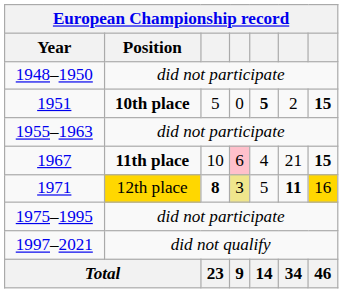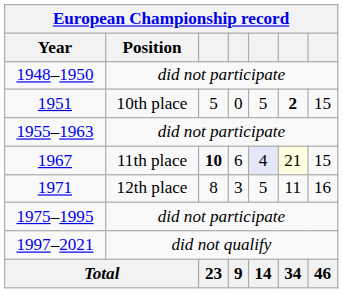(152, 103) bold -> (152, 103) normal
(264, 103) bold -> (263, 103) normal
(293, 103) normal -> (293, 103) bold
(323, 103) bold -> (323, 103) normal
(152, 160) bold -> (152, 160) normal
(215, 160) normal -> (214, 160) bold
(240, 160) pink background -> (238, 160) no background
(264, 160) no background -> (263, 160) lavender background
(293, 160) no background -> (293, 160) lightyellow background
(323, 160) bold -> (323, 160) normal
(152, 188) gold background -> (152, 188) no background
(215, 188) bold -> (214, 188) normal
(240, 188) khaki background -> (238, 188) no background
(293, 188) bold -> (293, 188) normal
(323, 188) gold background -> (323, 188) no background
